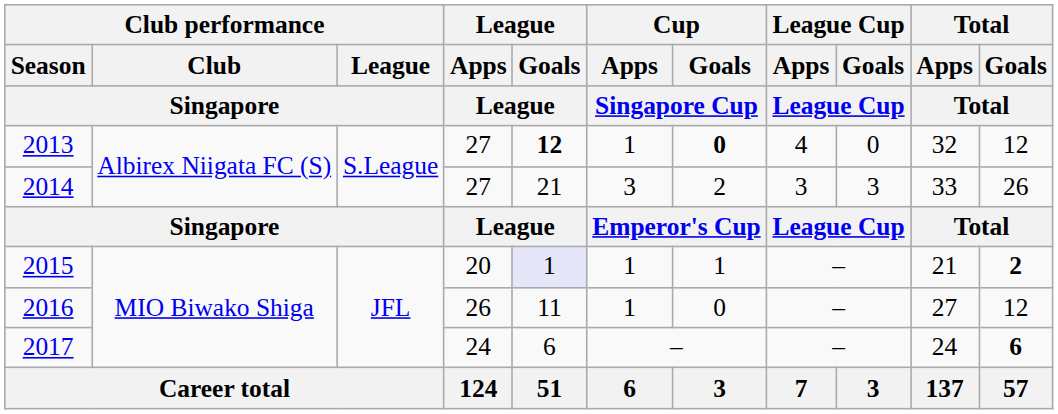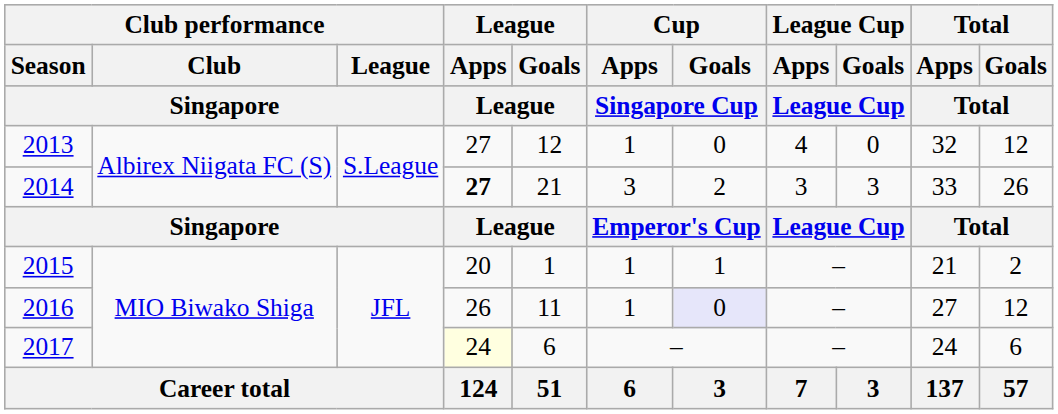(549, 145) bold -> (549, 145) normal
(720, 145) bold -> (720, 145) normal
(478, 186) normal -> (478, 186) bold
(549, 266) lavender background -> (549, 266) no background
(1016, 266) bold -> (1016, 266) normal
(720, 307) no background -> (720, 307) lavender background
(478, 347) no background -> (478, 347) lightyellow background
(1016, 347) bold -> (1016, 347) normal
